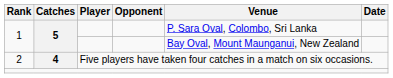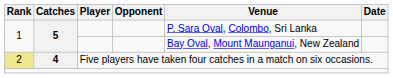(19, 60) no background -> (19, 60) khaki background
